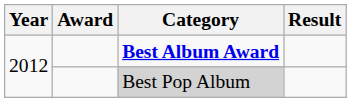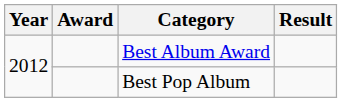(201, 50) bold -> (196, 50) normal
(186, 81) lightgrey background -> (186, 81) no background
